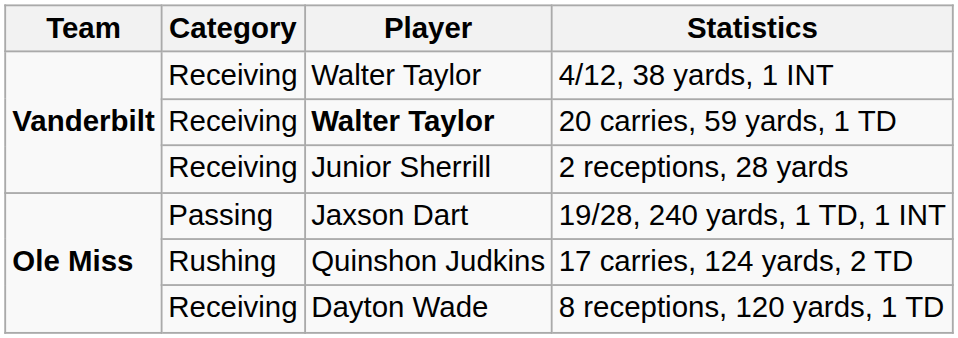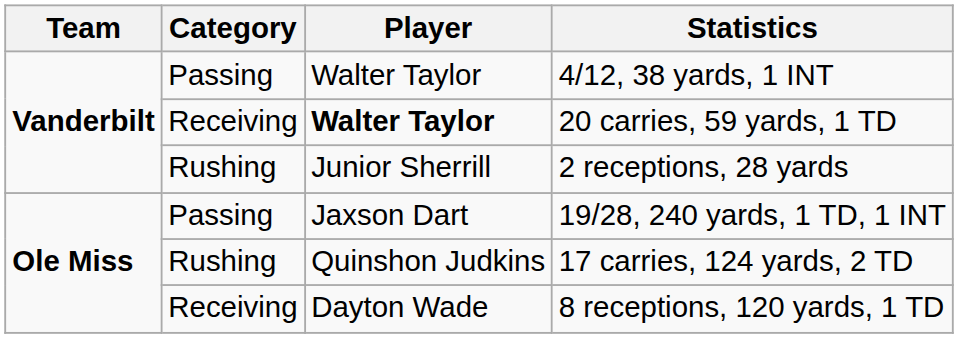(233, 74) Receiving -> (221, 74) Passing
(233, 168) Receiving -> (222, 168) Rushing
